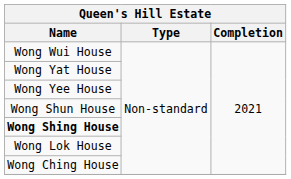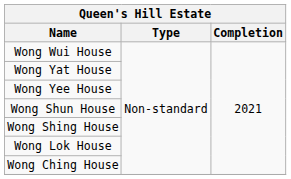(63, 127) bold -> (63, 127) normal
